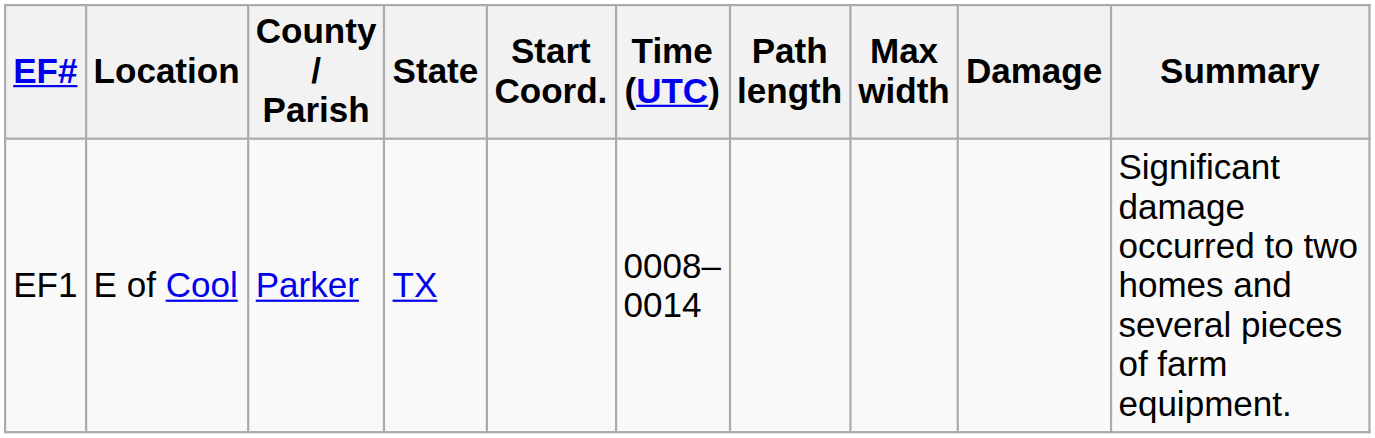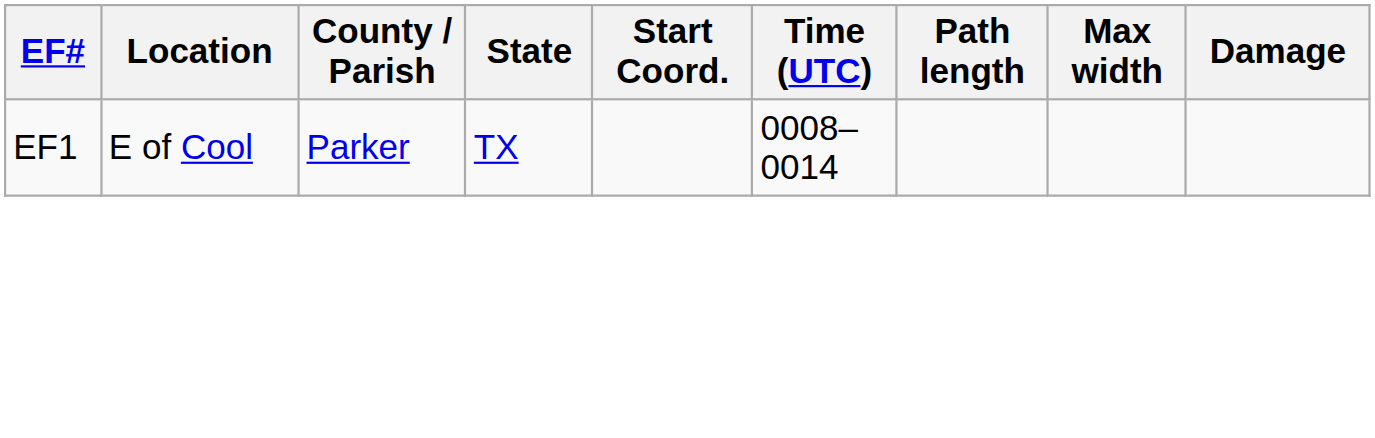- column: (1240, 71)
